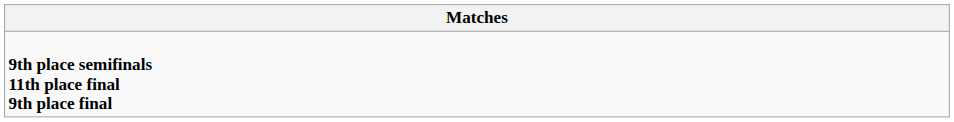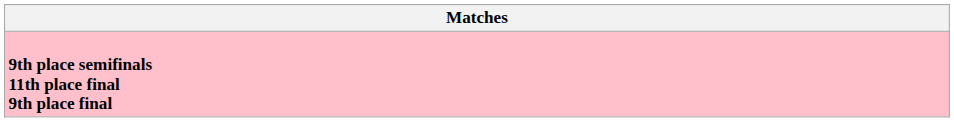(80, 83) no background -> (80, 83) pink background
